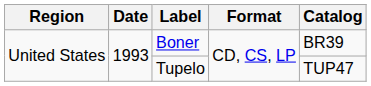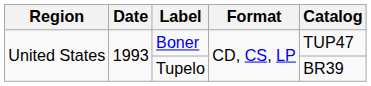(324, 42) BR39 -> (328, 42) TUP47
(328, 68) TUP47 -> (324, 68) BR39
